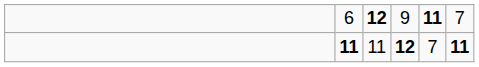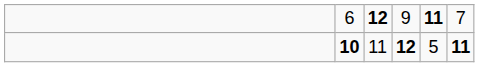(349, 47) 11 -> (349, 47) 10
(433, 47) 7 -> (434, 47) 5
